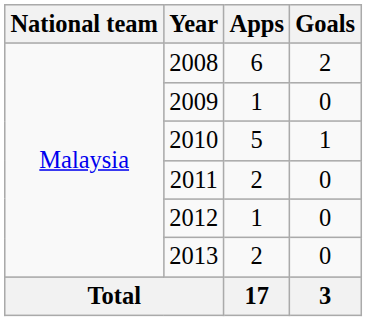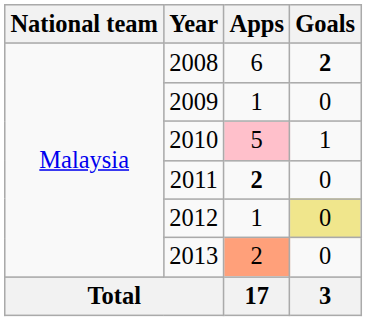(325, 62) normal -> (325, 62) bold
(257, 140) no background -> (257, 140) pink background
(257, 179) normal -> (257, 179) bold
(325, 218) no background -> (325, 218) khaki background
(257, 256) no background -> (257, 256) lightsalmon background
